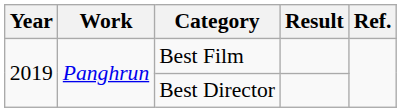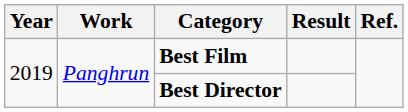(201, 55) normal -> (203, 55) bold
(217, 90) normal -> (220, 90) bold
